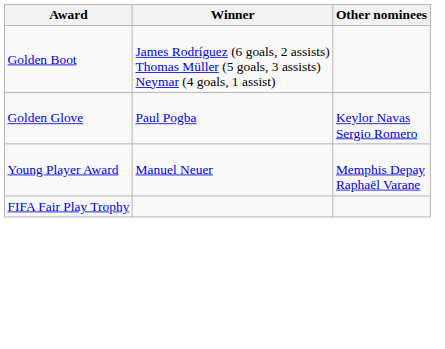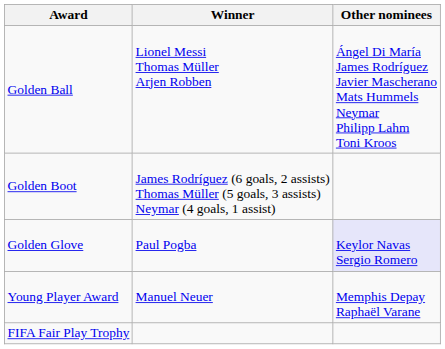+ row: (40, 89)
(377, 125) no background -> (377, 252) lavender background
